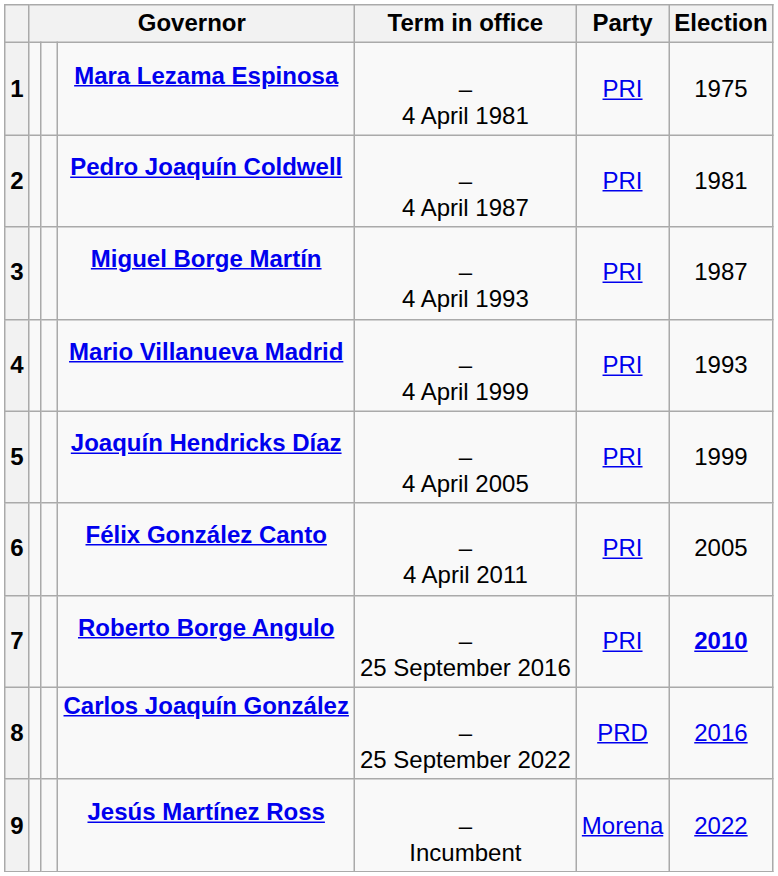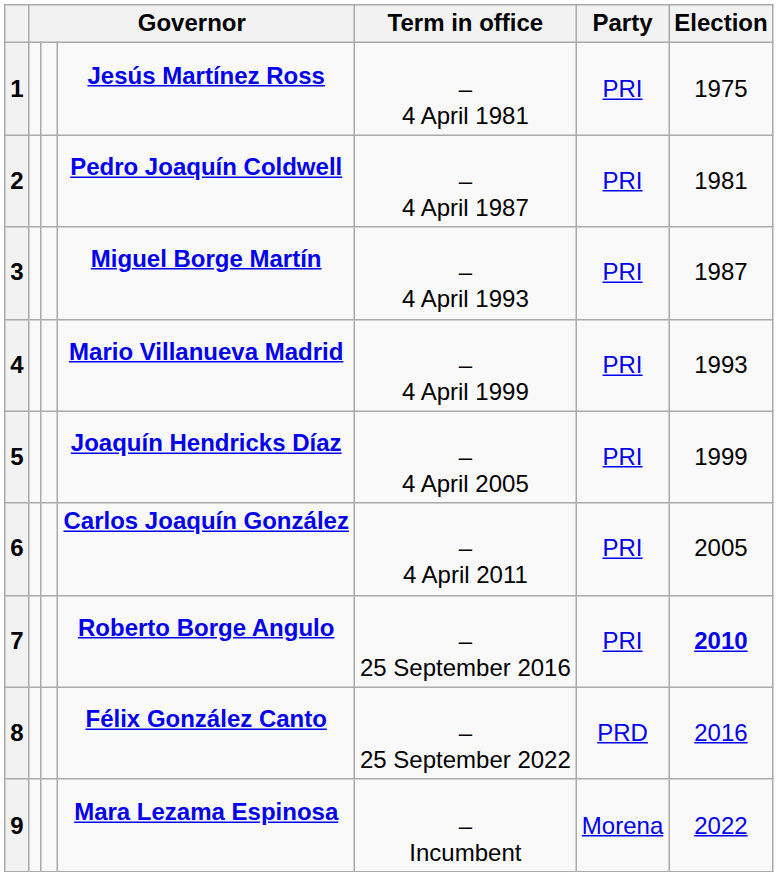(206, 75) Mara Lezama Espinosa -> (206, 75) Jesús Martínez Ross
(206, 535) Félix González Canto -> (206, 521) Carlos Joaquín González
(206, 706) Carlos Joaquín González -> (206, 719) Félix González Canto
(206, 811) Jesús Martínez Ross -> (206, 811) Mara Lezama Espinosa
